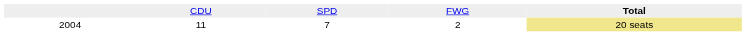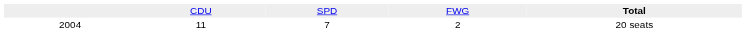(634, 24) khaki background -> (634, 24) no background
